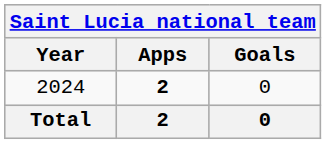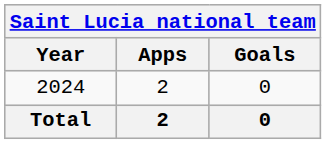(163, 88) bold -> (163, 88) normal
